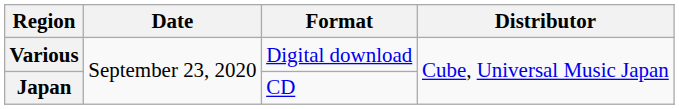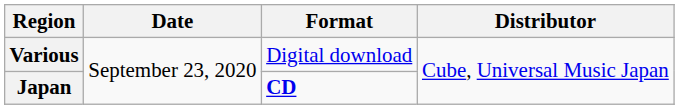(281, 87) normal -> (281, 87) bold
